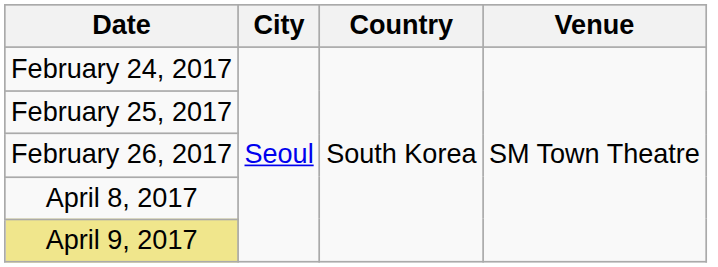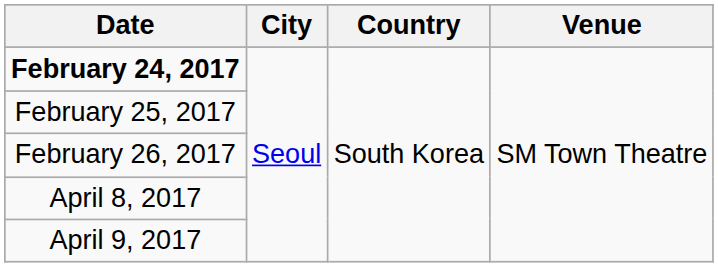(122, 68) normal -> (125, 68) bold
(122, 240) khaki background -> (125, 240) no background
